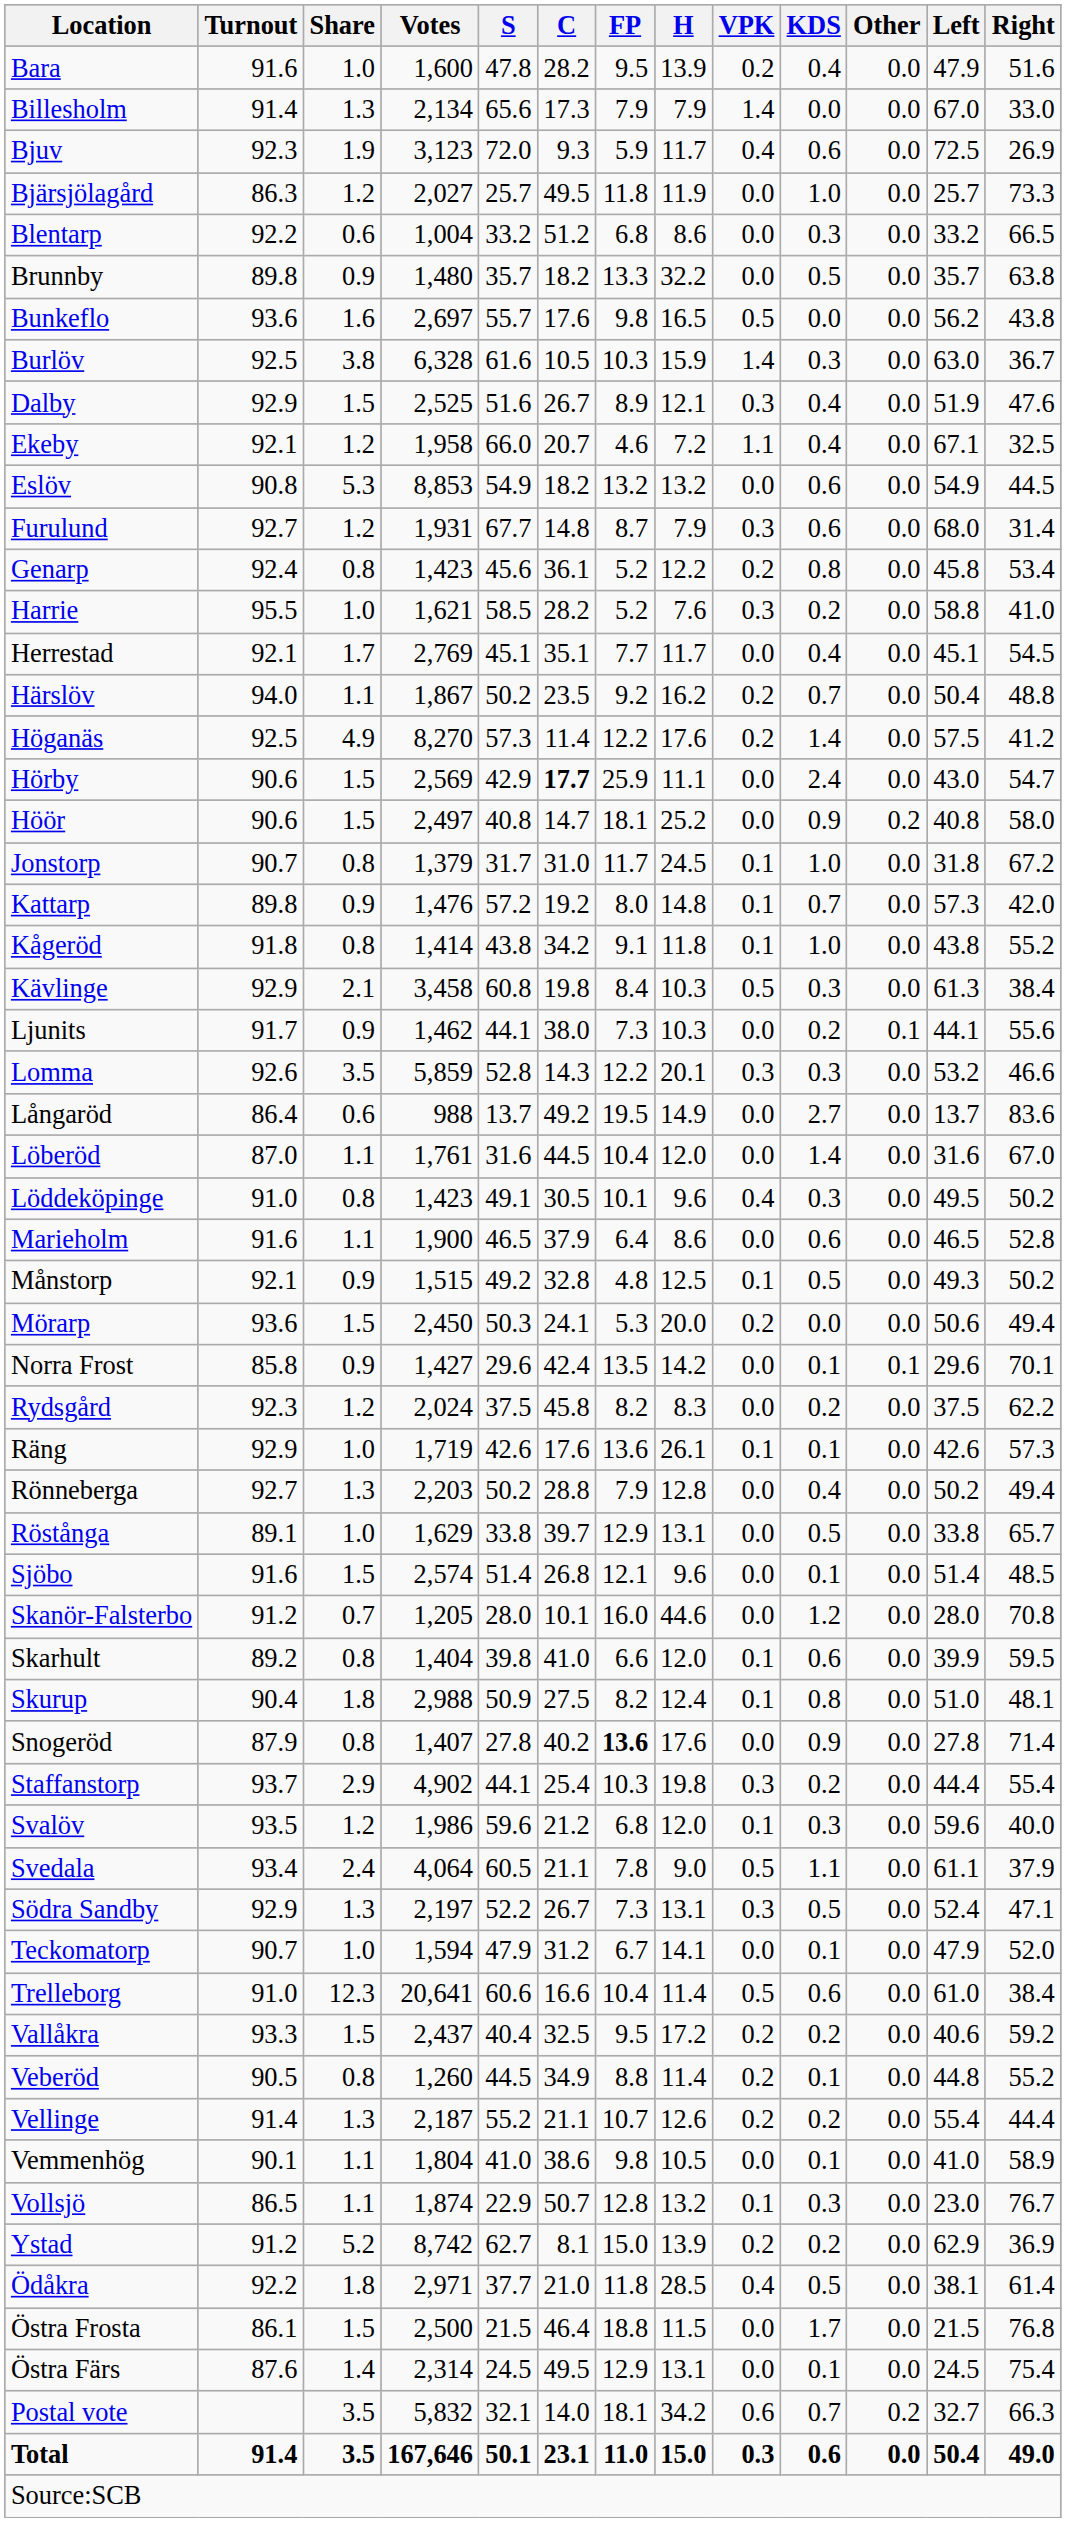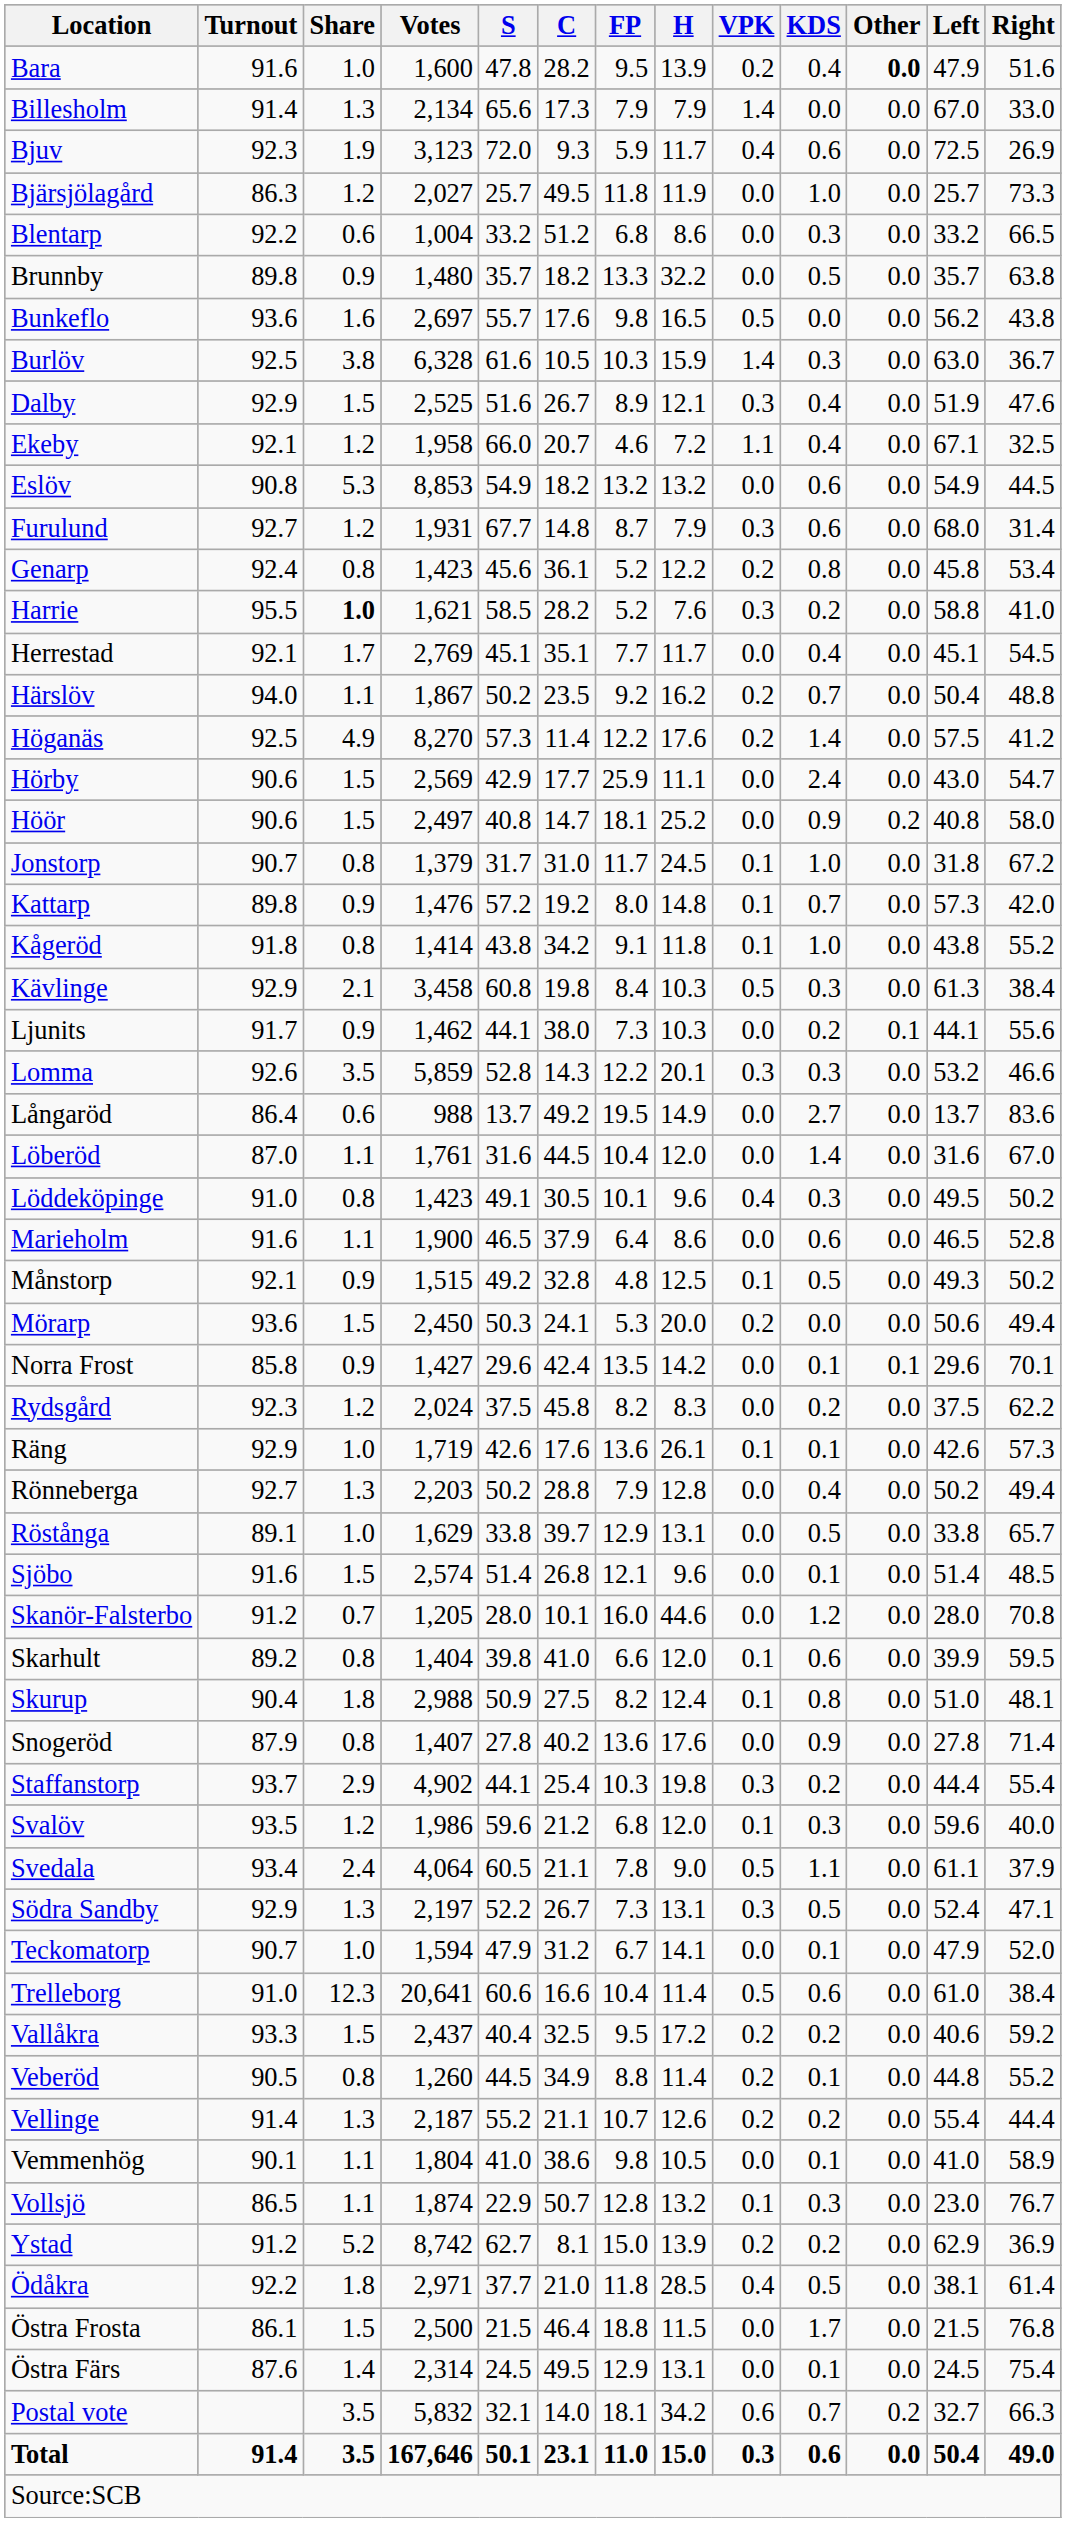(904, 67) normal -> (904, 67) bold
(359, 611) normal -> (359, 611) bold
(567, 779) bold -> (567, 779) normal
(625, 1742) bold -> (625, 1742) normal
